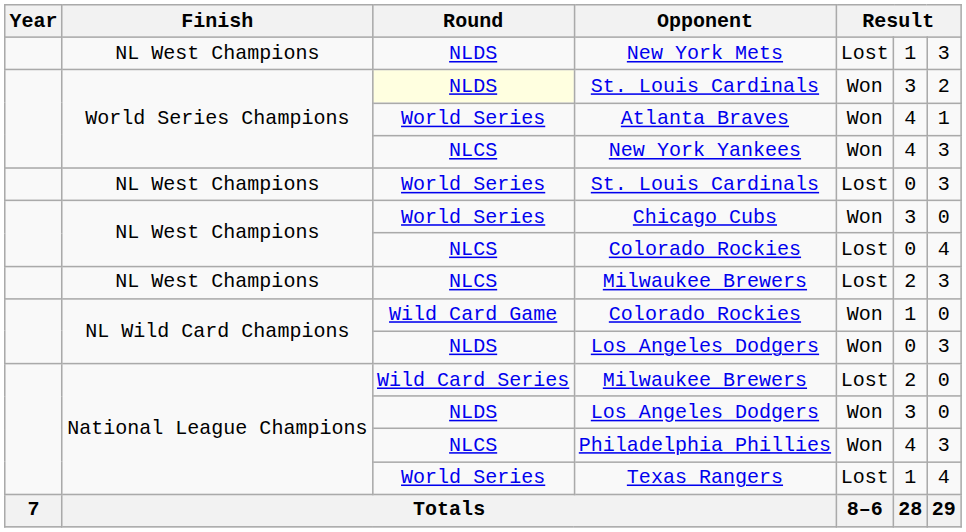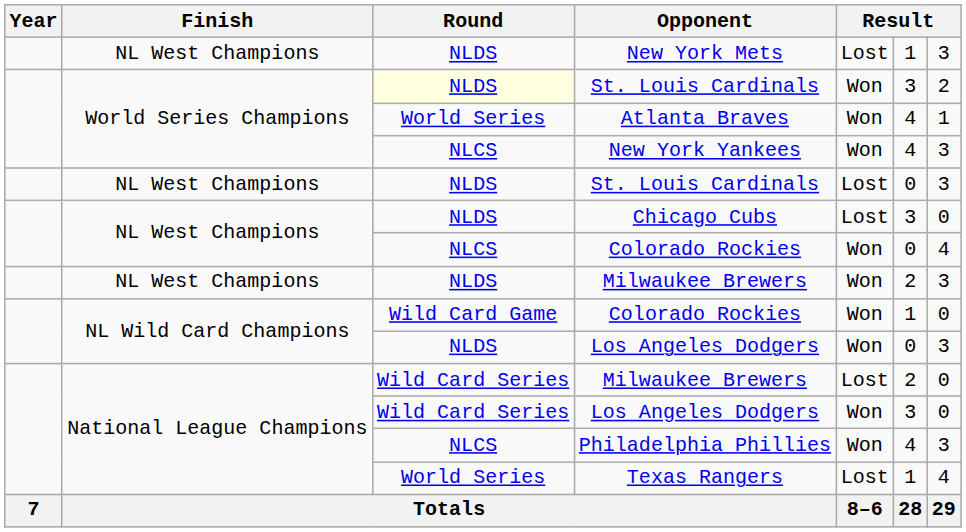(473, 184) World Series -> (473, 184) NLDS
(473, 217) World Series -> (473, 217) NLDS
(865, 217) Won -> (865, 217) Lost
(865, 249) Lost -> (865, 249) Won
(473, 282) NLCS -> (473, 282) NLDS
(865, 282) Lost -> (865, 282) Won
(473, 413) NLDS -> (473, 413) Wild Card Series
